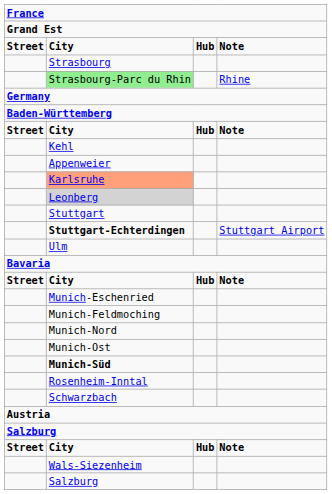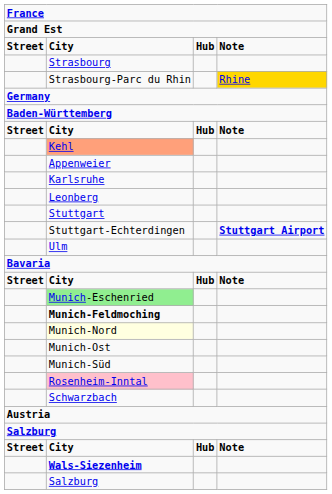(120, 80) lightgreen background -> (120, 80) no background
(235, 80) no background -> (235, 80) gold background
(61, 147) no background -> (61, 147) lightsalmon background
(77, 180) lightsalmon background -> (77, 180) no background
(74, 197) lightgrey background -> (74, 197) no background
(117, 230) bold -> (117, 230) normal
(272, 230) normal -> (272, 230) bold
(101, 297) no background -> (101, 297) lightgreen background
(104, 314) normal -> (104, 314) bold
(83, 331) no background -> (83, 331) lightyellow background
(80, 364) bold -> (80, 364) normal
(98, 381) no background -> (98, 381) pink background
(95, 465) normal -> (95, 465) bold
